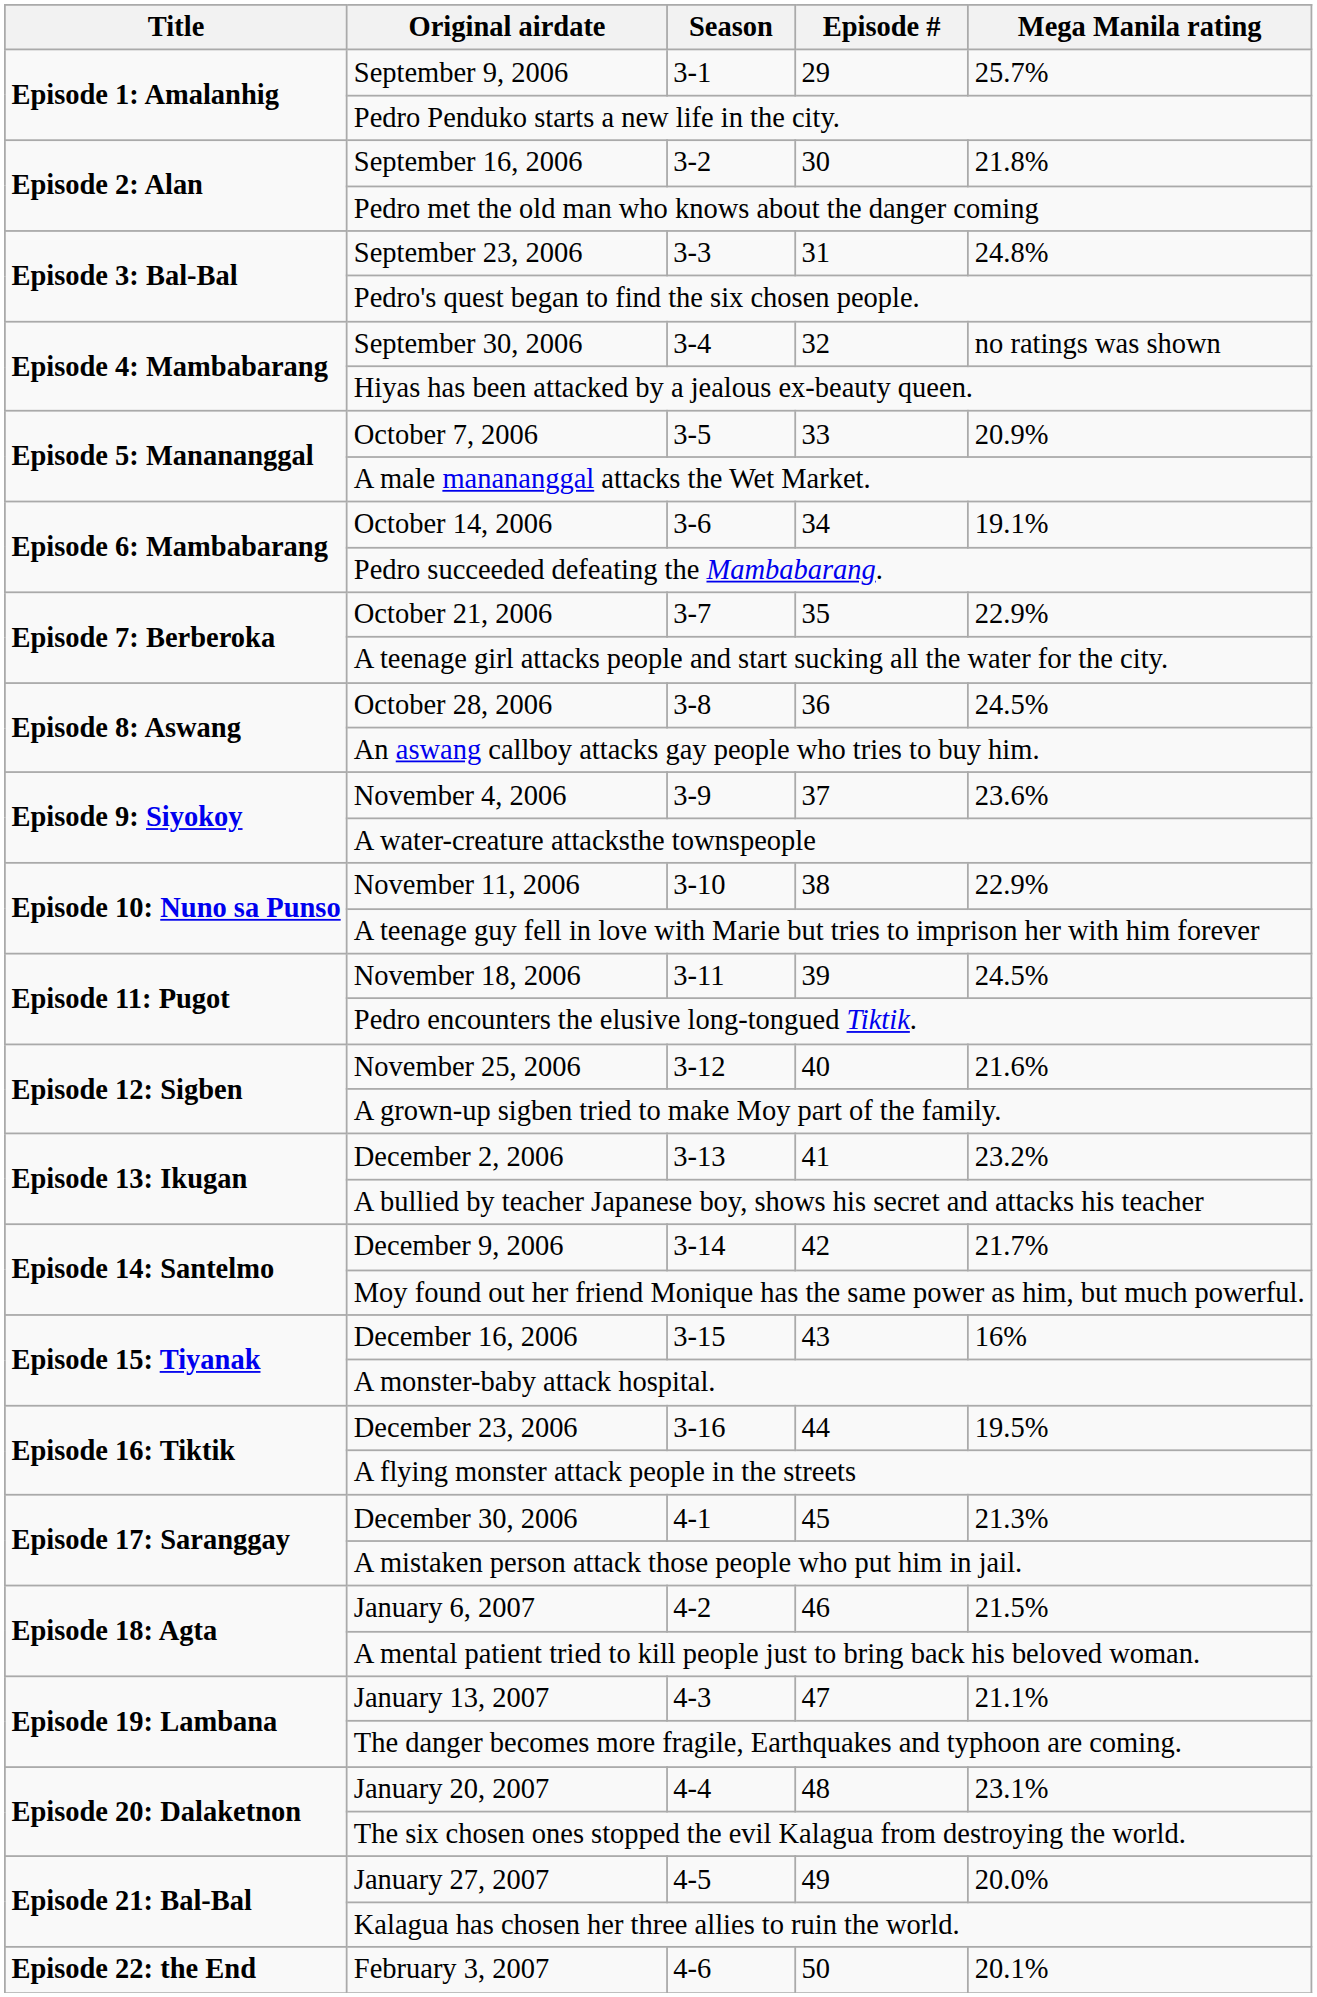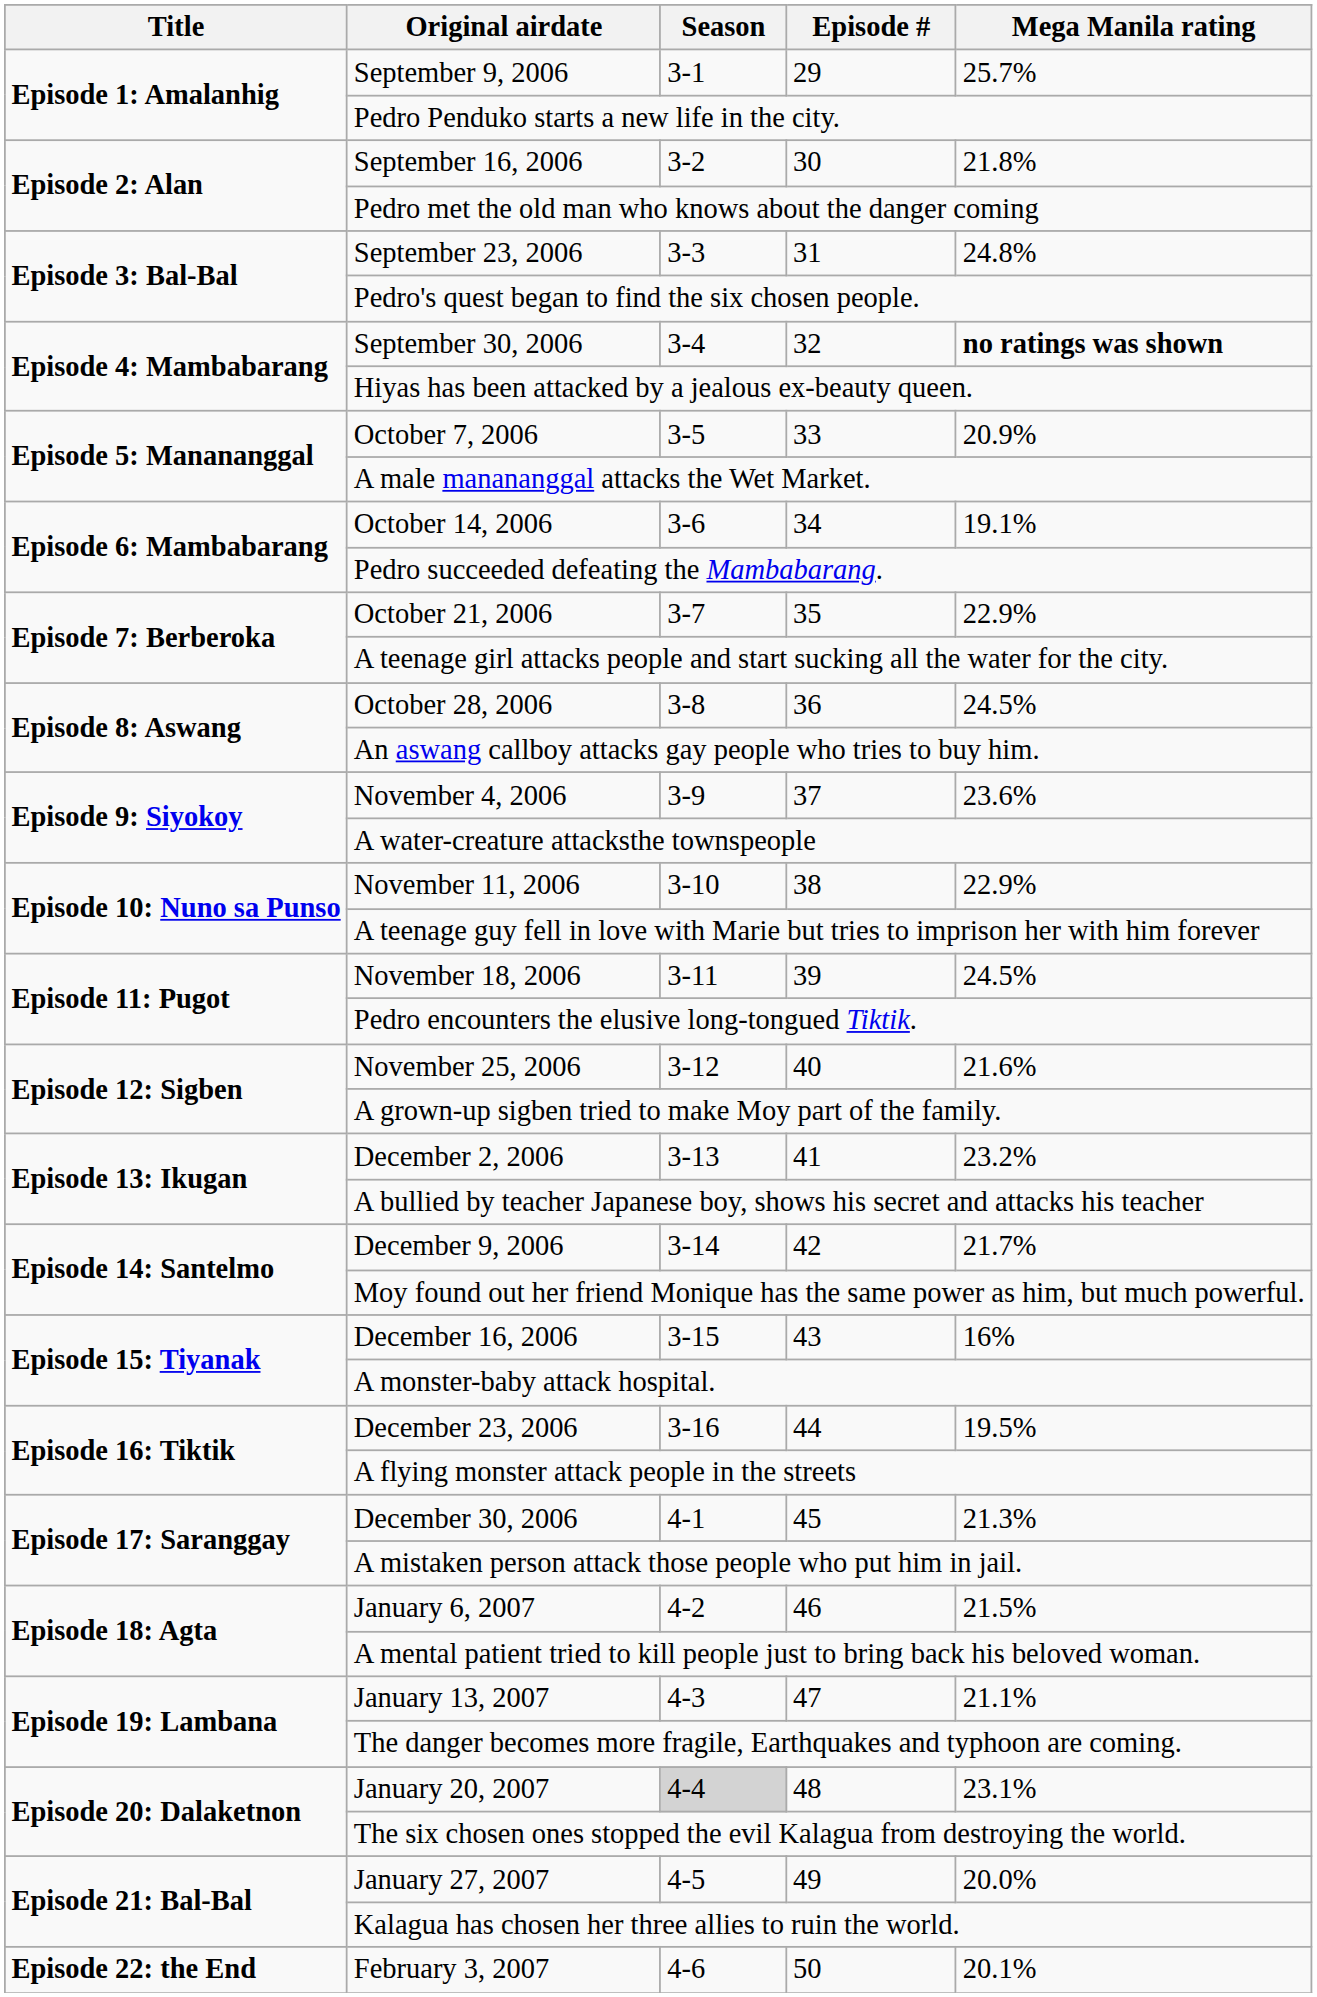(1098, 343) normal -> (1093, 343) bold
(692, 1788) no background -> (686, 1788) lightgrey background
